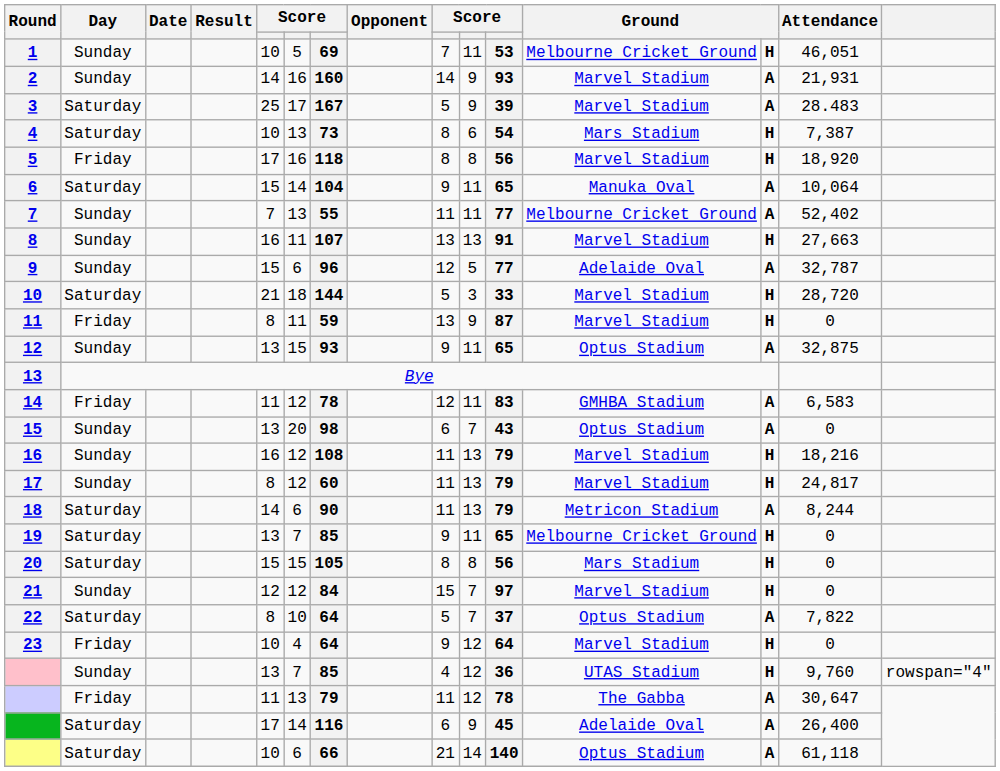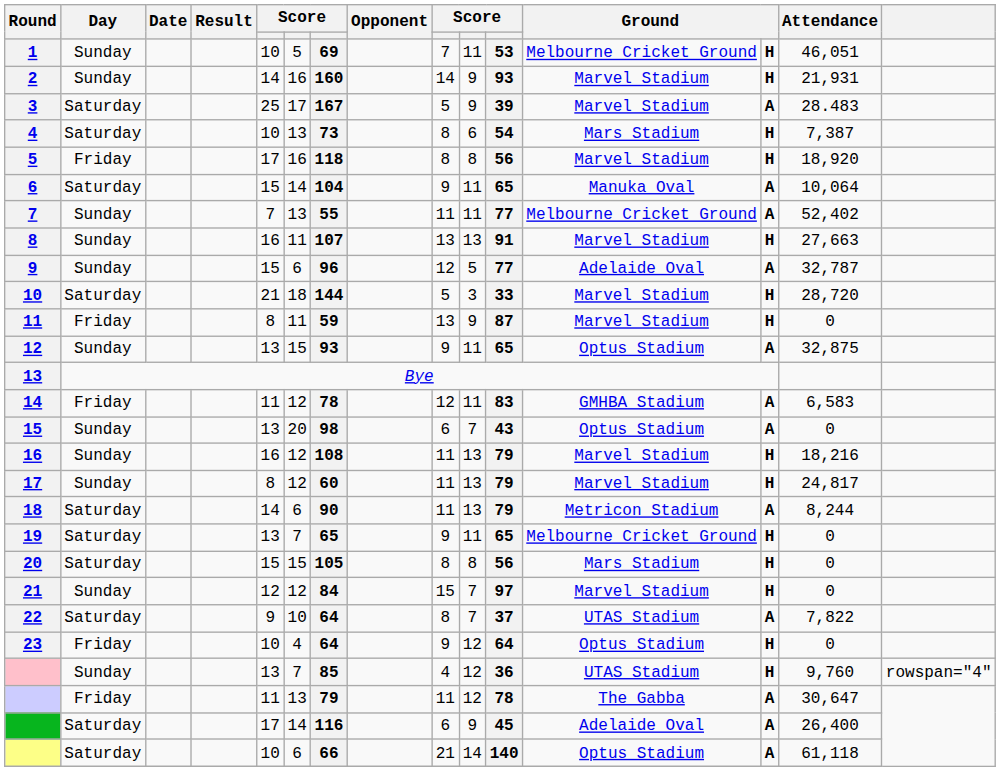(769, 79) A -> (769, 79) H
(329, 537) 85 -> (329, 537) 65
(270, 618) 8 -> (270, 618) 9
(445, 618) 5 -> (445, 618) 8
(642, 618) Optus Stadium -> (642, 618) UTAS Stadium
(642, 645) Marvel Stadium -> (642, 645) Optus Stadium
